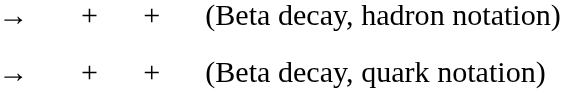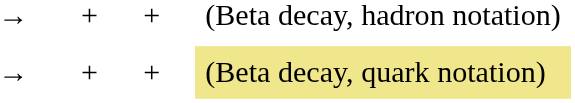(376, 72) no background -> (376, 72) khaki background
